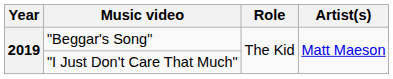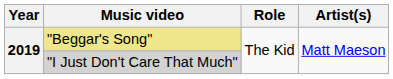(100, 39) no background -> (100, 39) khaki background
(142, 62) no background -> (142, 62) lightgrey background
